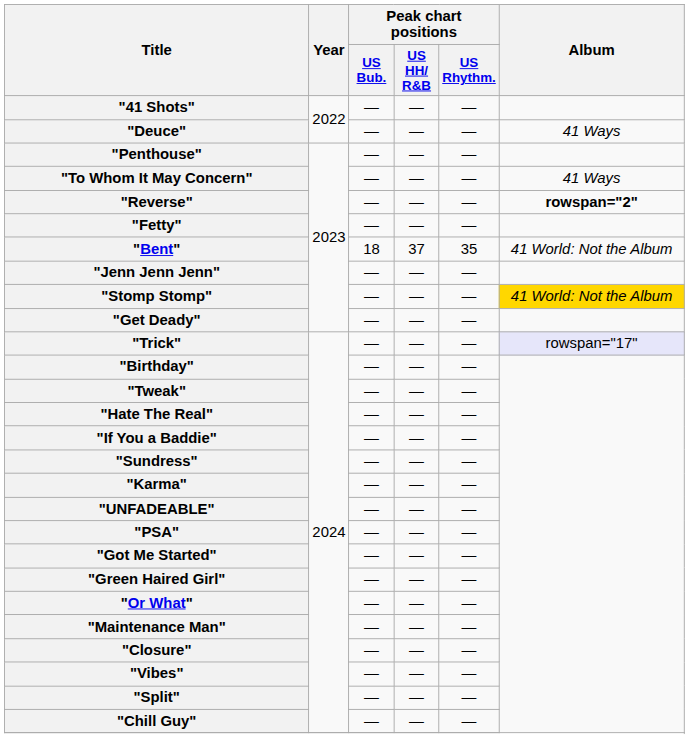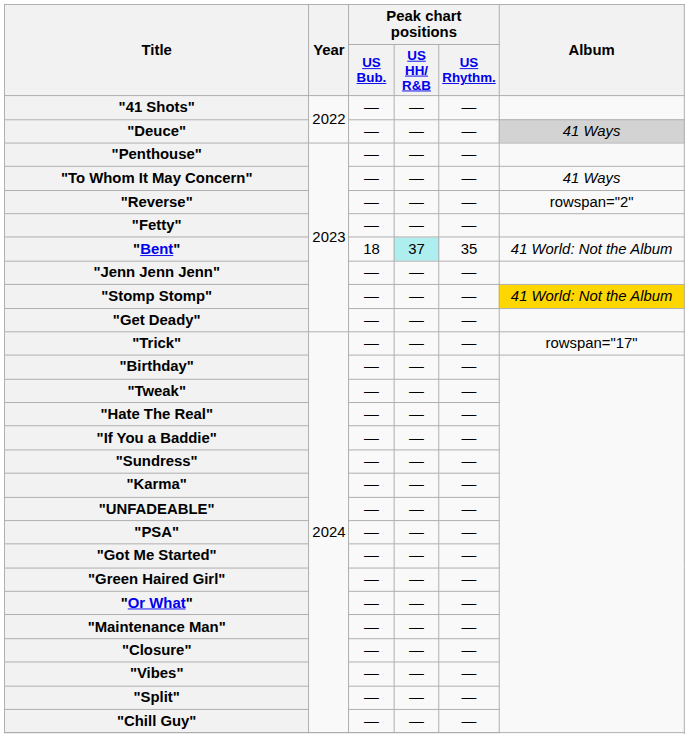(592, 131) no background -> (592, 131) lightgrey background
(592, 201) bold -> (592, 201) normal
(417, 249) no background -> (417, 249) paleturquoise background
(592, 343) lavender background -> (592, 343) no background
